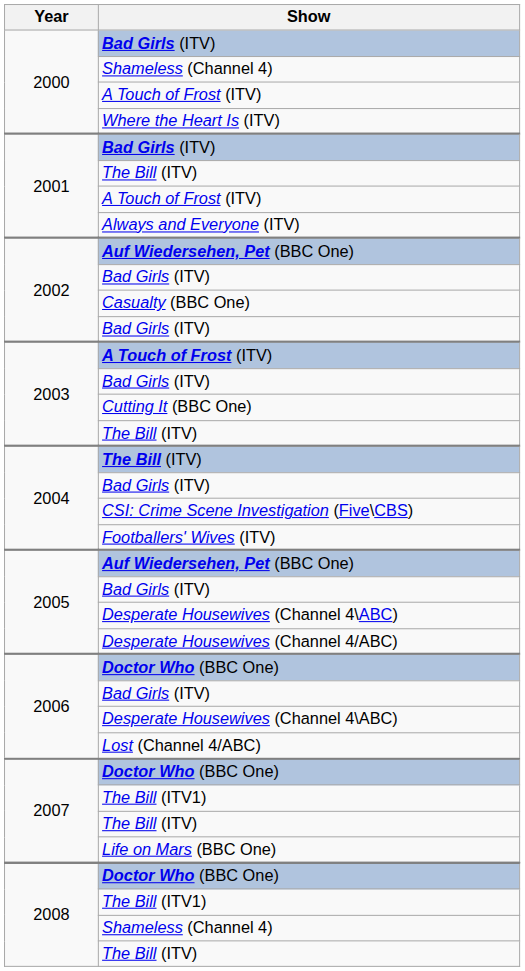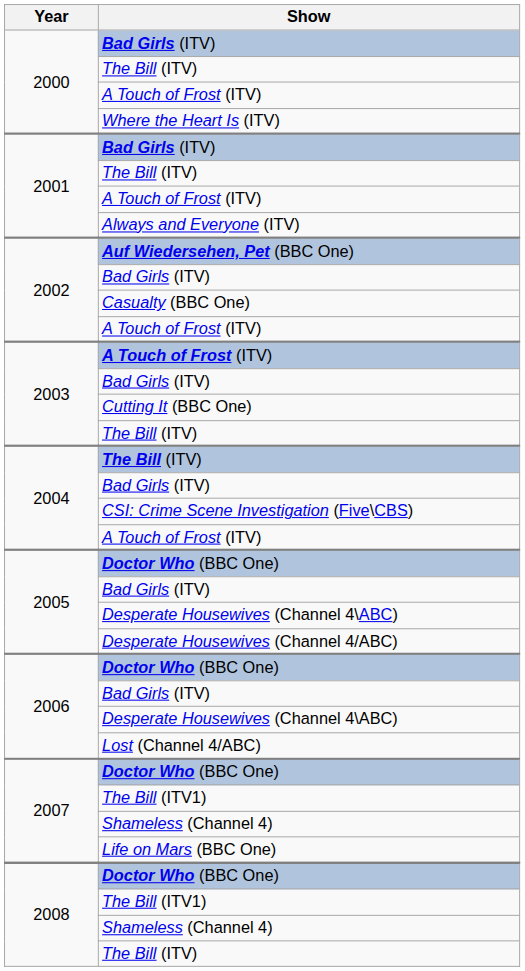(187, 69) Shameless (Channel 4) -> (150, 69) The Bill (ITV)
(156, 329) Bad Girls (ITV) -> (182, 329) A Touch of Frost (ITV)
(189, 537) Footballers' Wives (ITV) -> (182, 537) A Touch of Frost (ITV)
(228, 563) Auf Wiedersehen, Pet (BBC One) -> (190, 563) Doctor Who (BBC One)
(150, 823) The Bill (ITV) -> (187, 823) Shameless (Channel 4)
